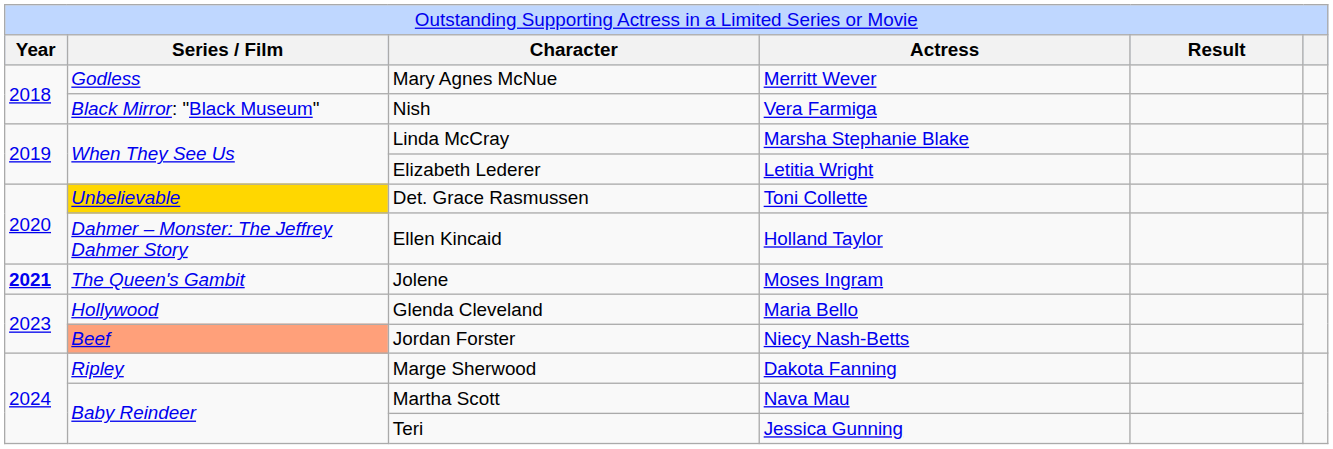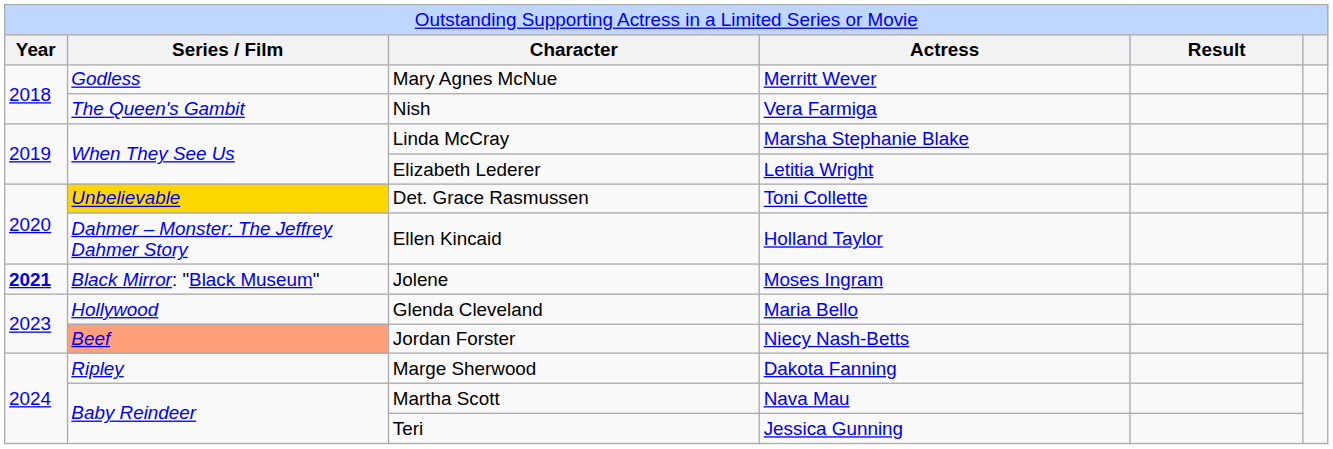(195, 109) Black Mirror: "Black Museum" -> (158, 109) The Queen's Gambit
(158, 279) The Queen's Gambit -> (195, 279) Black Mirror: "Black Museum"
